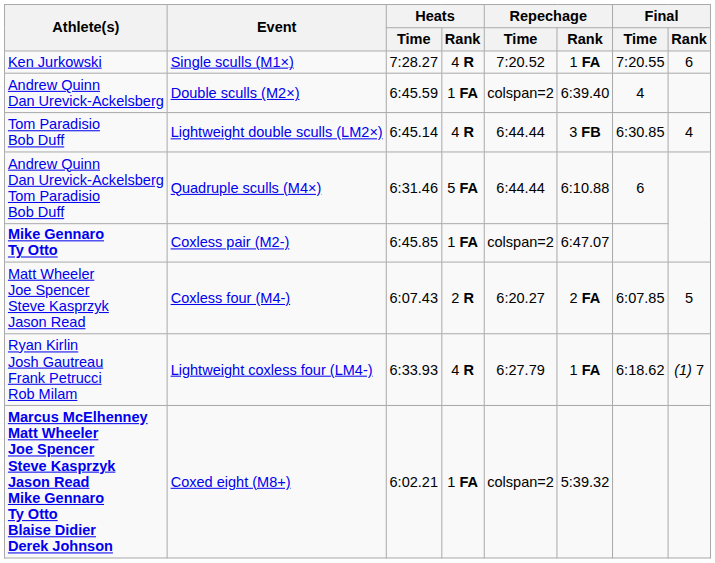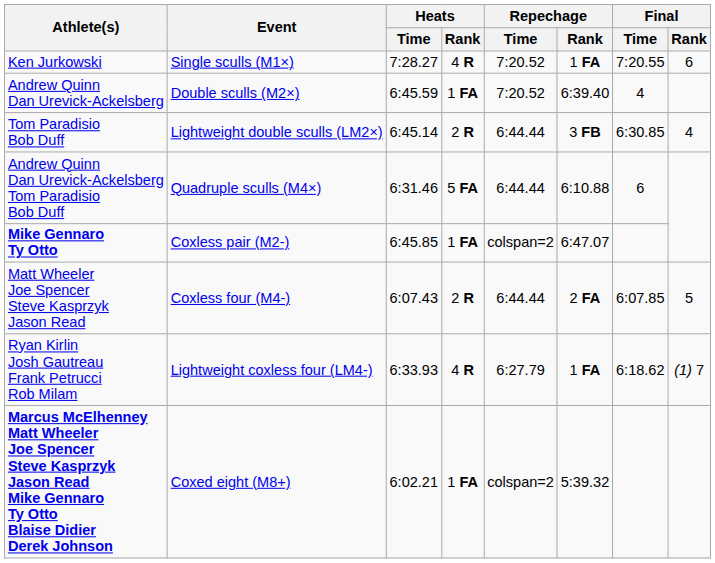(521, 93) colspan=2 -> (521, 93) 7:20.52
(463, 133) 4 R -> (463, 133) 2 R
(521, 298) 6:20.27 -> (521, 298) 6:44.44
